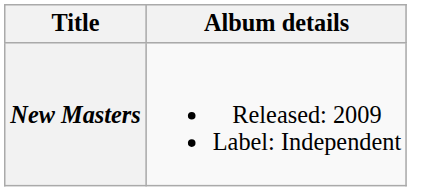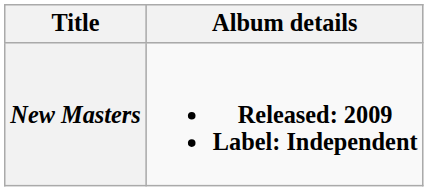(277, 128) normal -> (285, 128) bold
